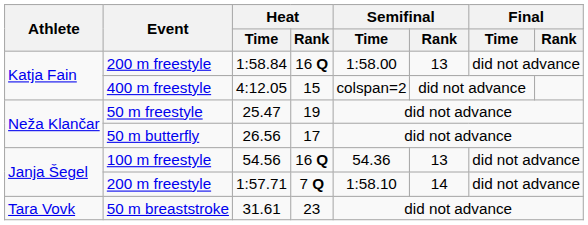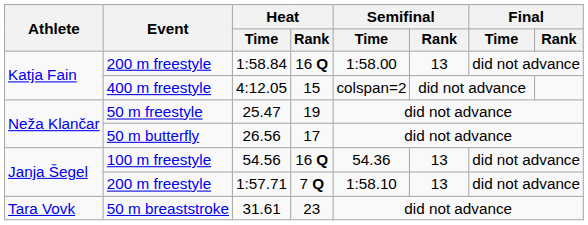(439, 184) 14 -> (439, 184) 13
